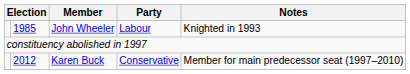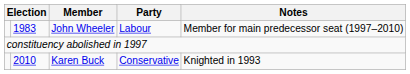(25, 28) 1985 -> (25, 28) 1983
(222, 28) Knighted in 1993 -> (293, 28) Member for main predecessor seat (1997–2010)
(25, 61) 2012 -> (25, 61) 2010
(293, 61) Member for main predecessor seat (1997–2010) -> (222, 61) Knighted in 1993
